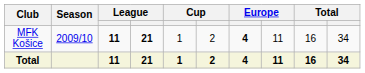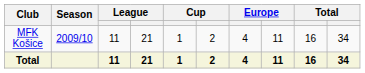(114, 39) bold -> (114, 39) normal
(147, 39) bold -> (147, 39) normal
(245, 39) bold -> (245, 39) normal
